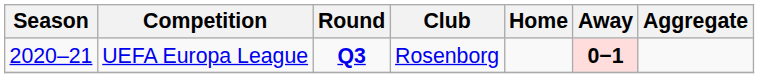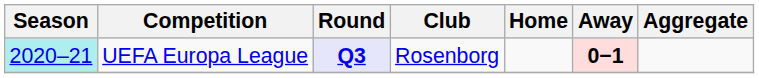(51, 55) no background -> (51, 55) paleturquoise background
(352, 55) no background -> (352, 55) lavender background
